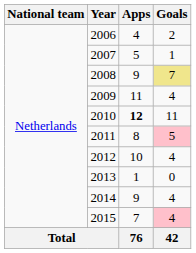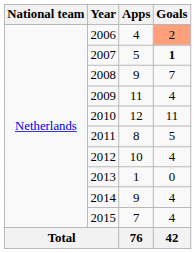(172, 34) no background -> (172, 34) lightsalmon background
(172, 55) normal -> (172, 55) bold
(172, 75) khaki background -> (172, 75) no background
(136, 116) bold -> (136, 116) normal
(172, 136) pink background -> (172, 136) no background
(172, 217) pink background -> (172, 217) no background
